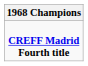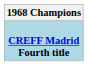(44, 46) no background -> (44, 46) lightblue background
